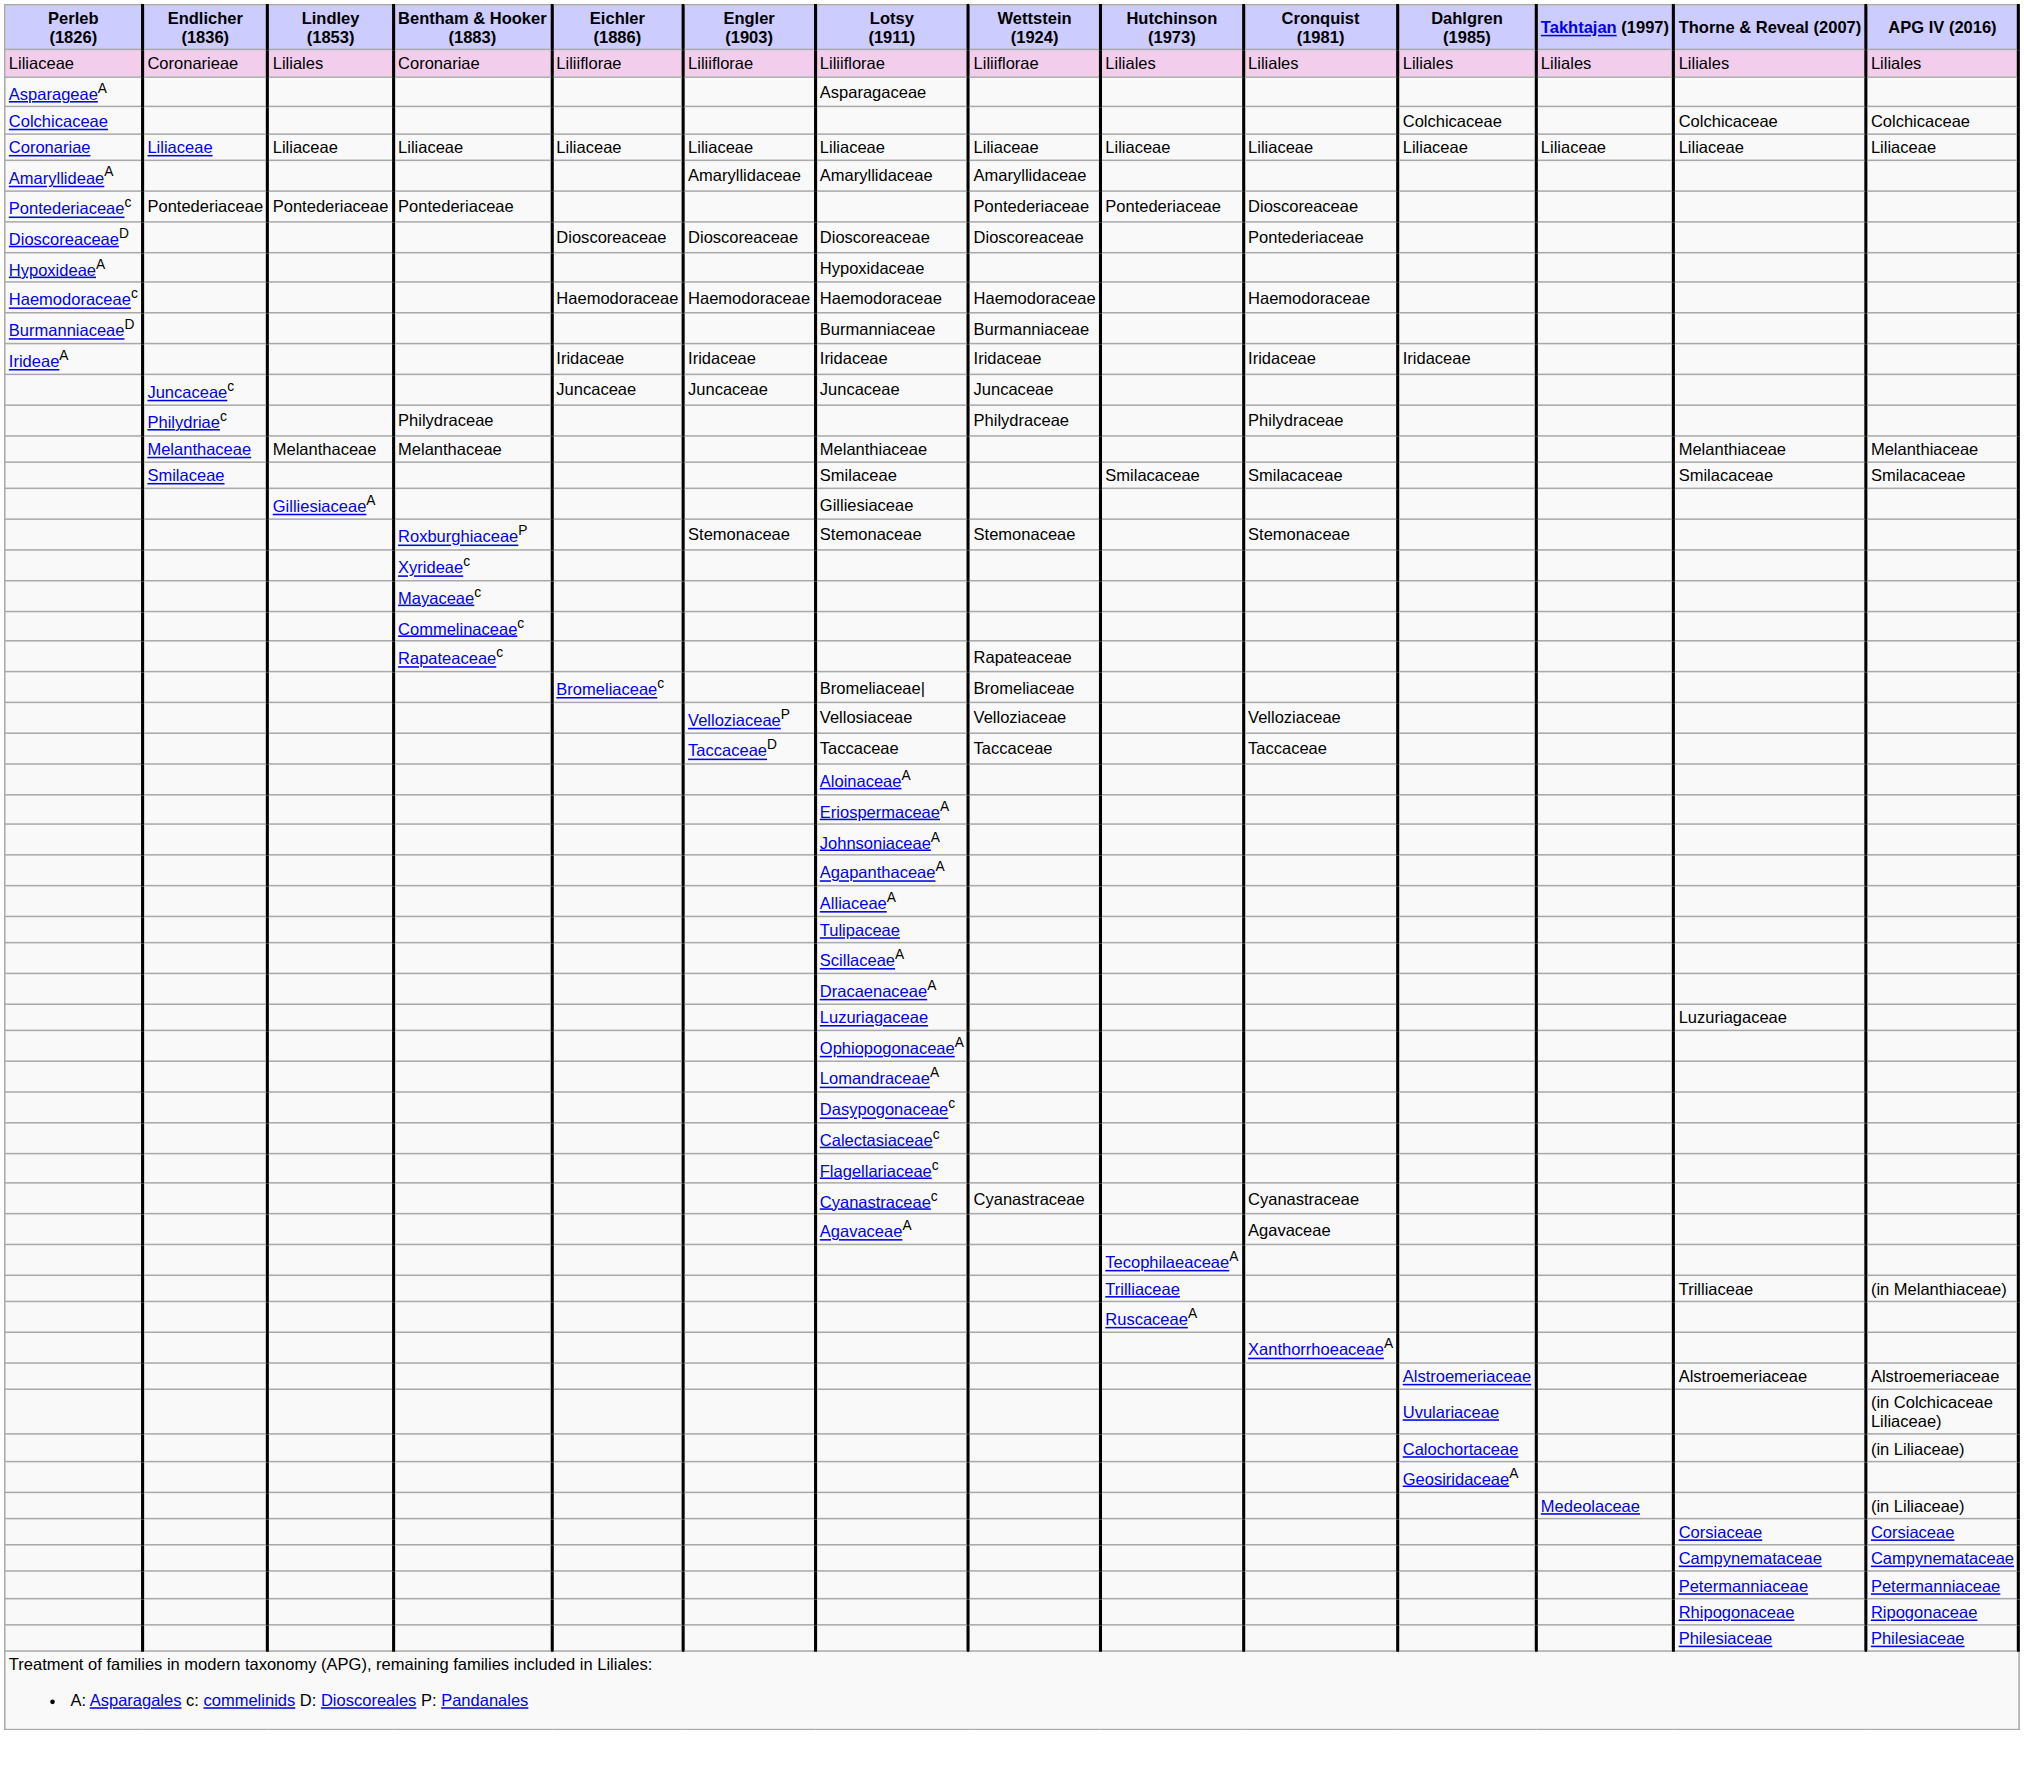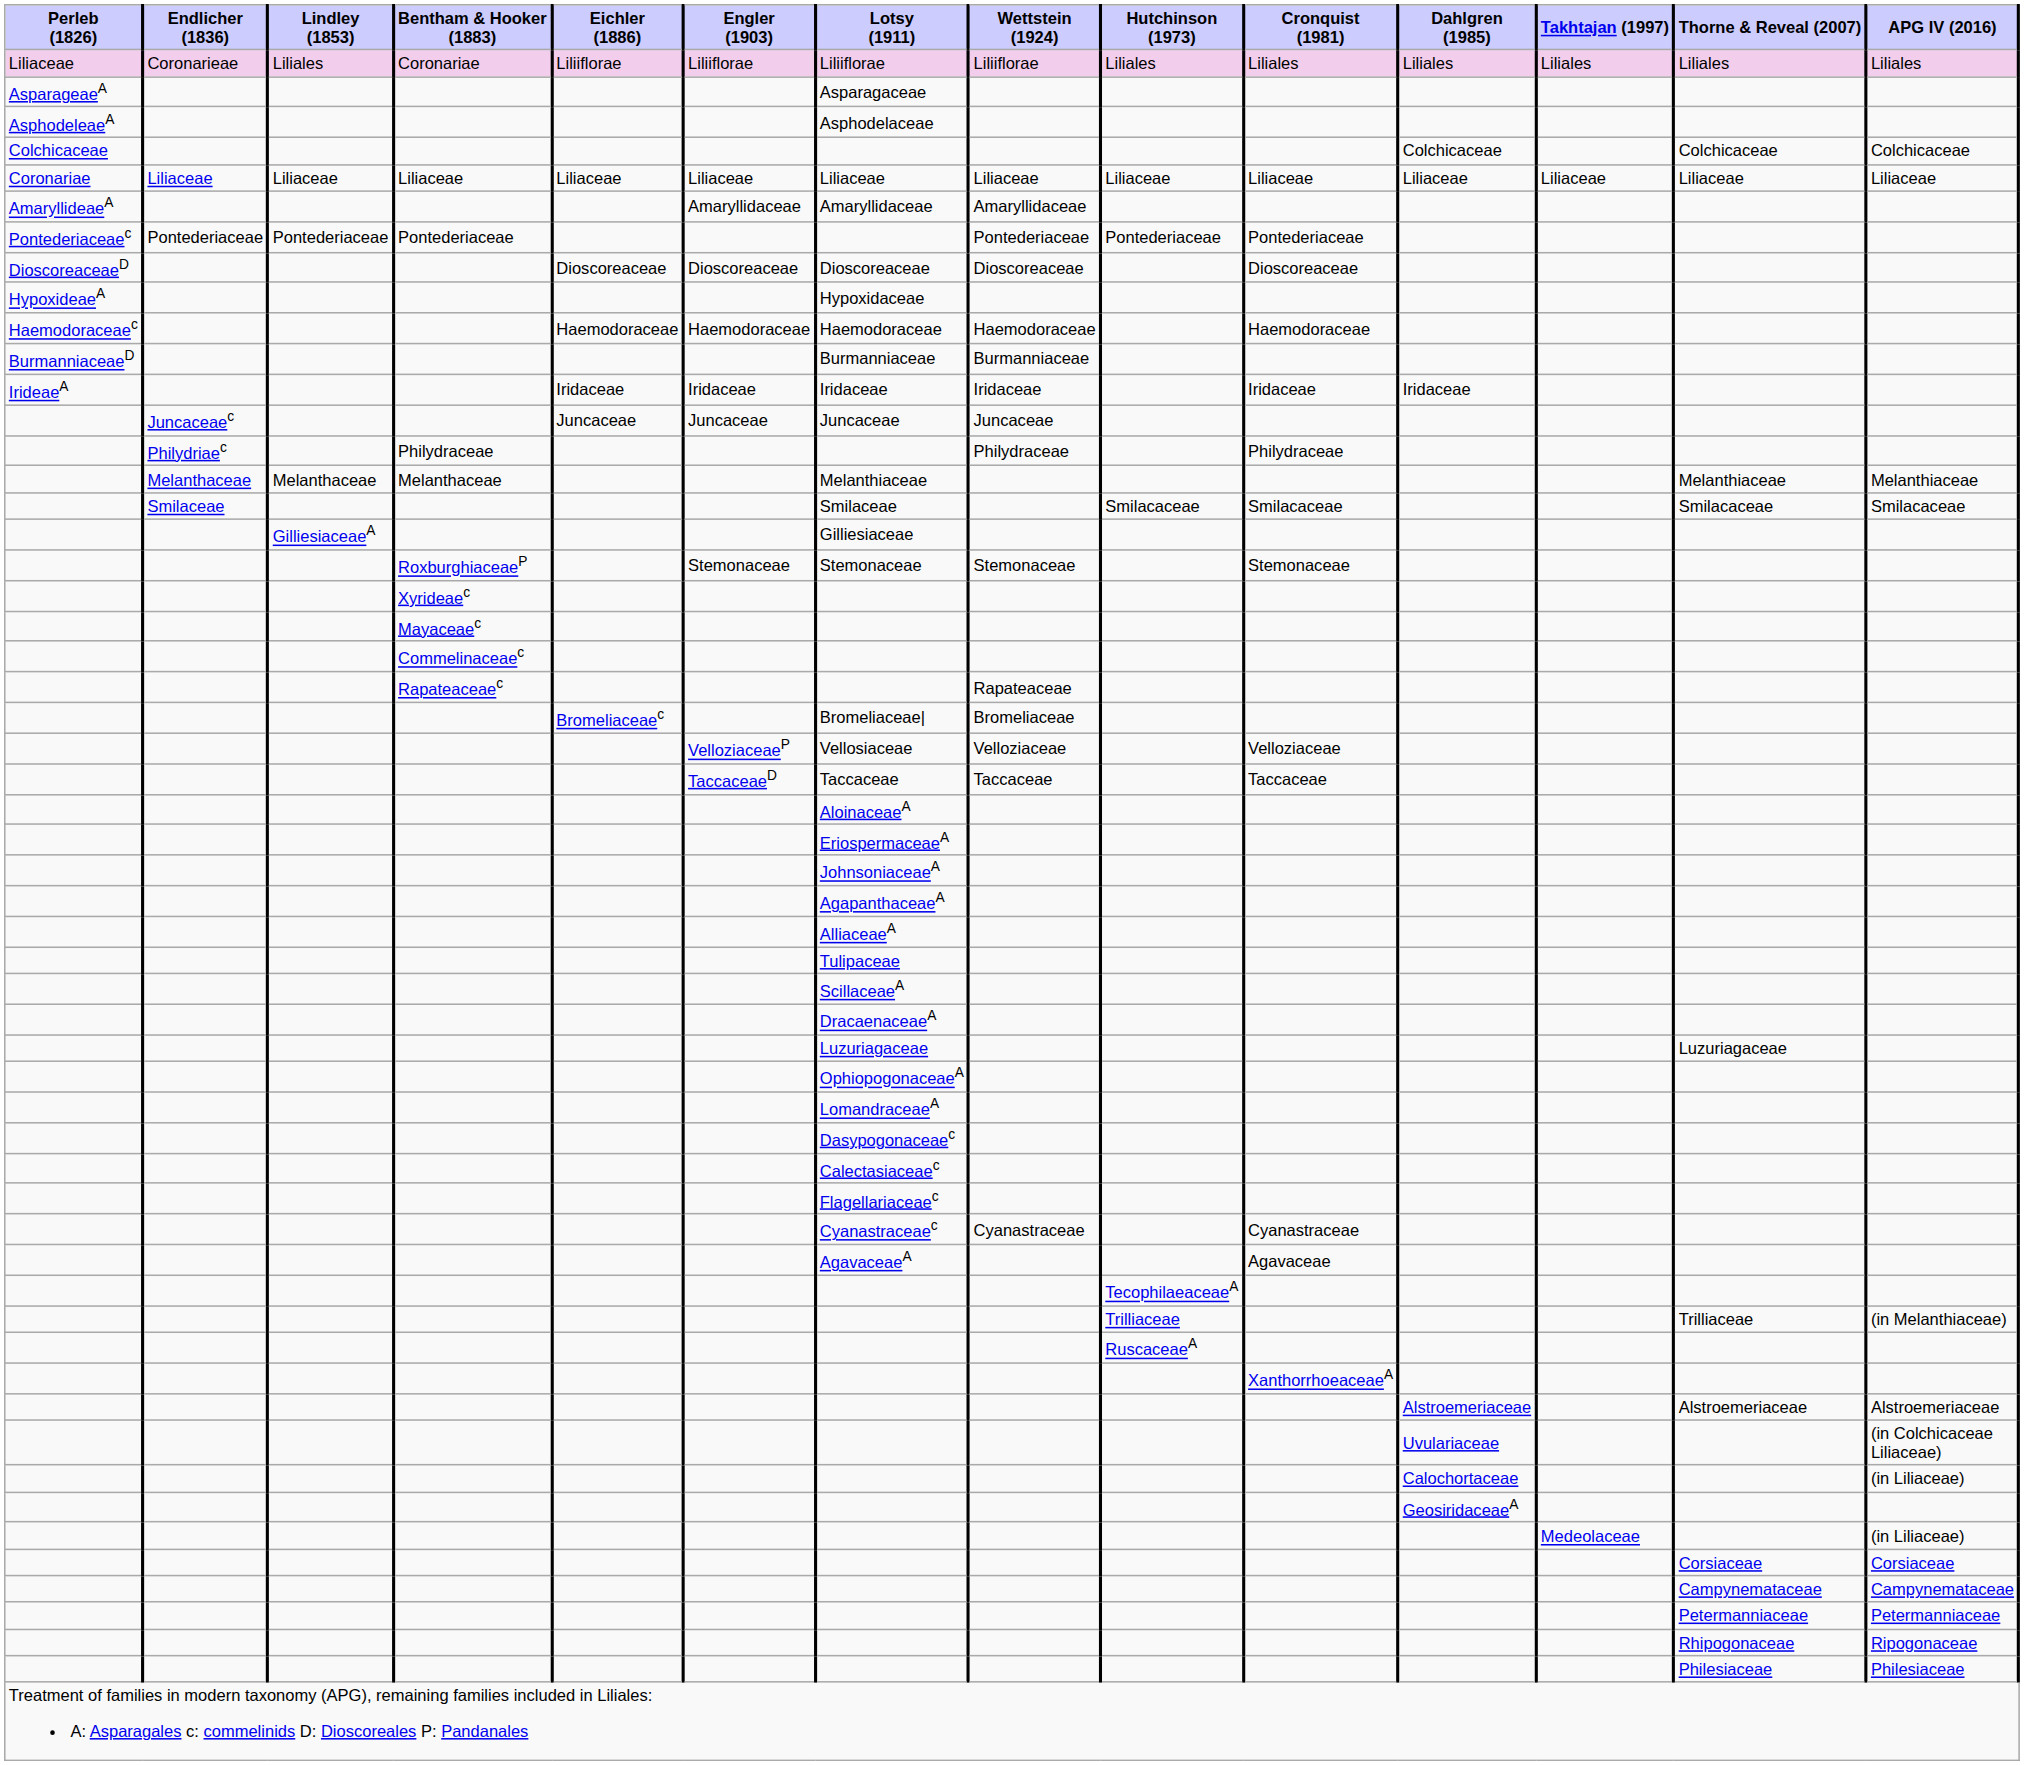+ row: (62, 122)
(1303, 206) Dioscoreaceae -> (1306, 236) Pontederiaceae
(1306, 236) Pontederiaceae -> (1303, 267) Dioscoreaceae
